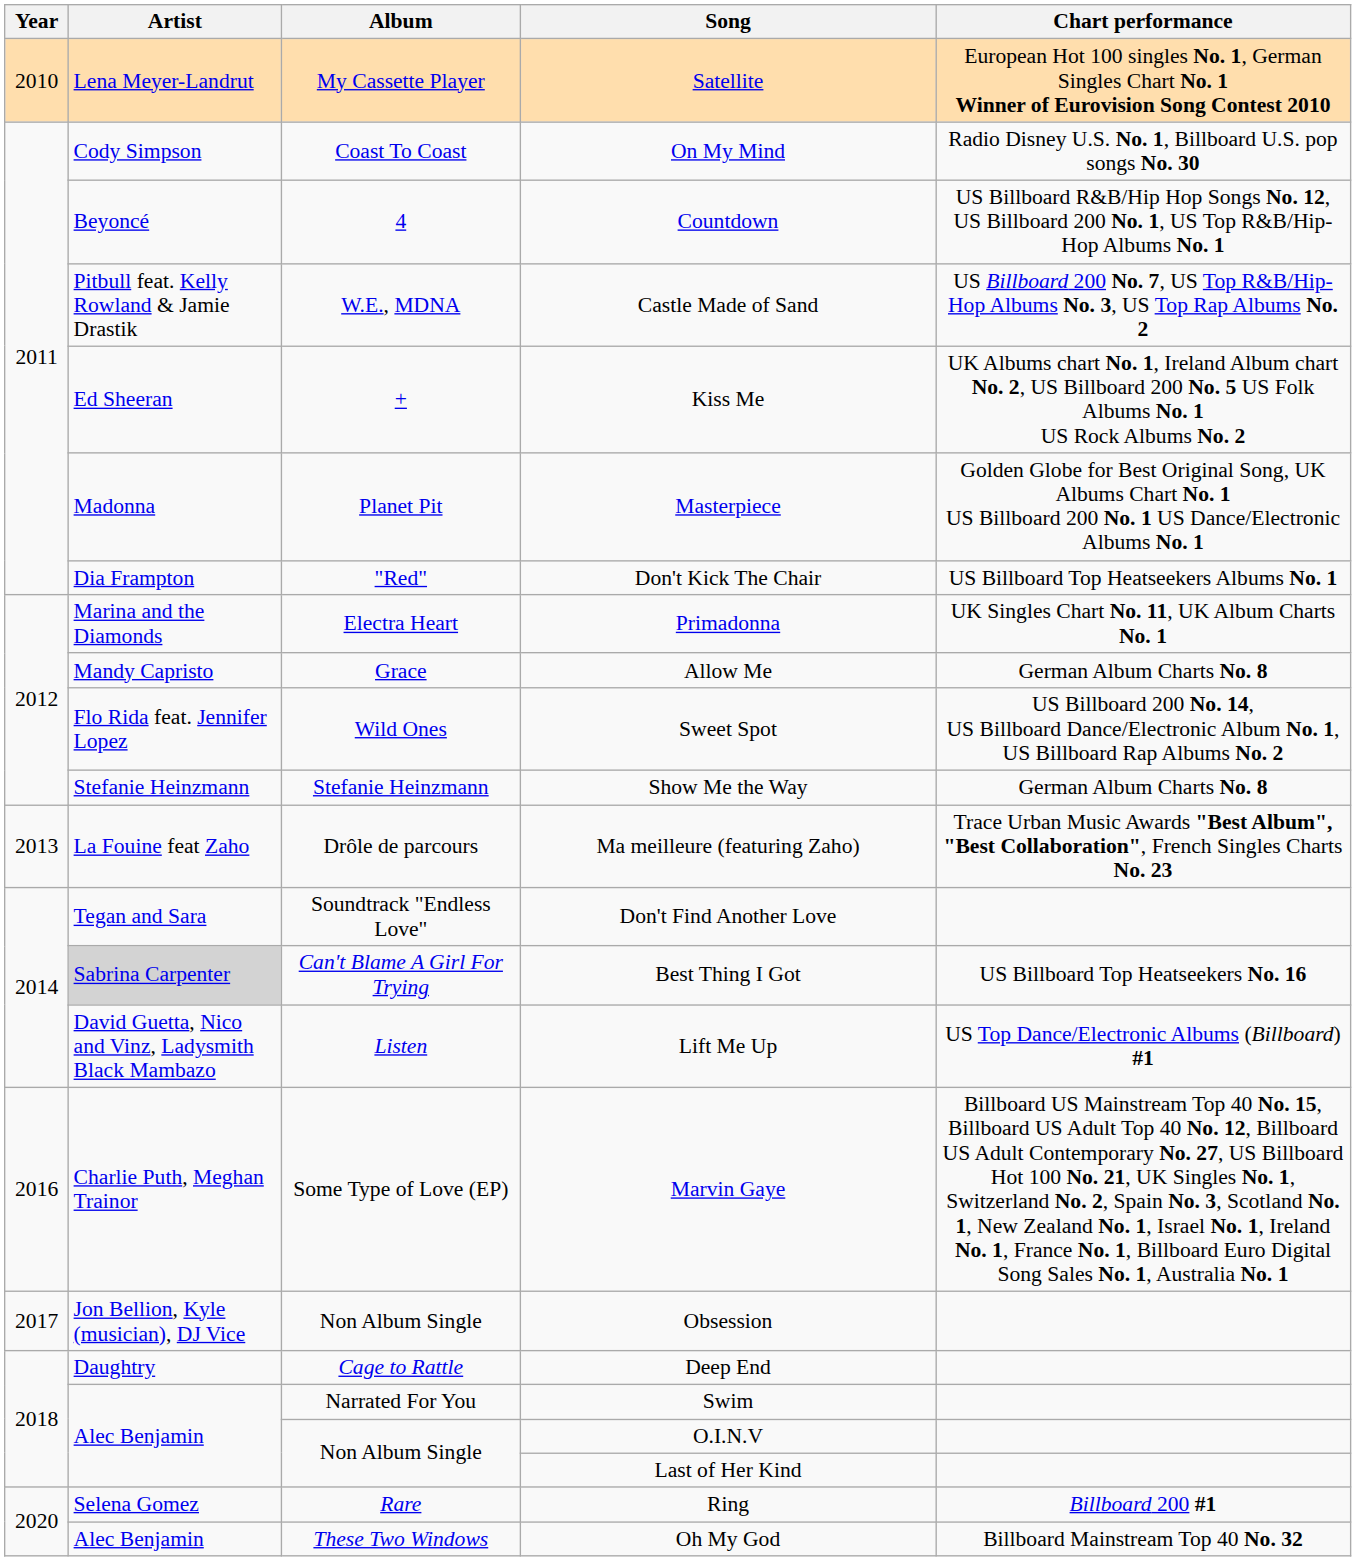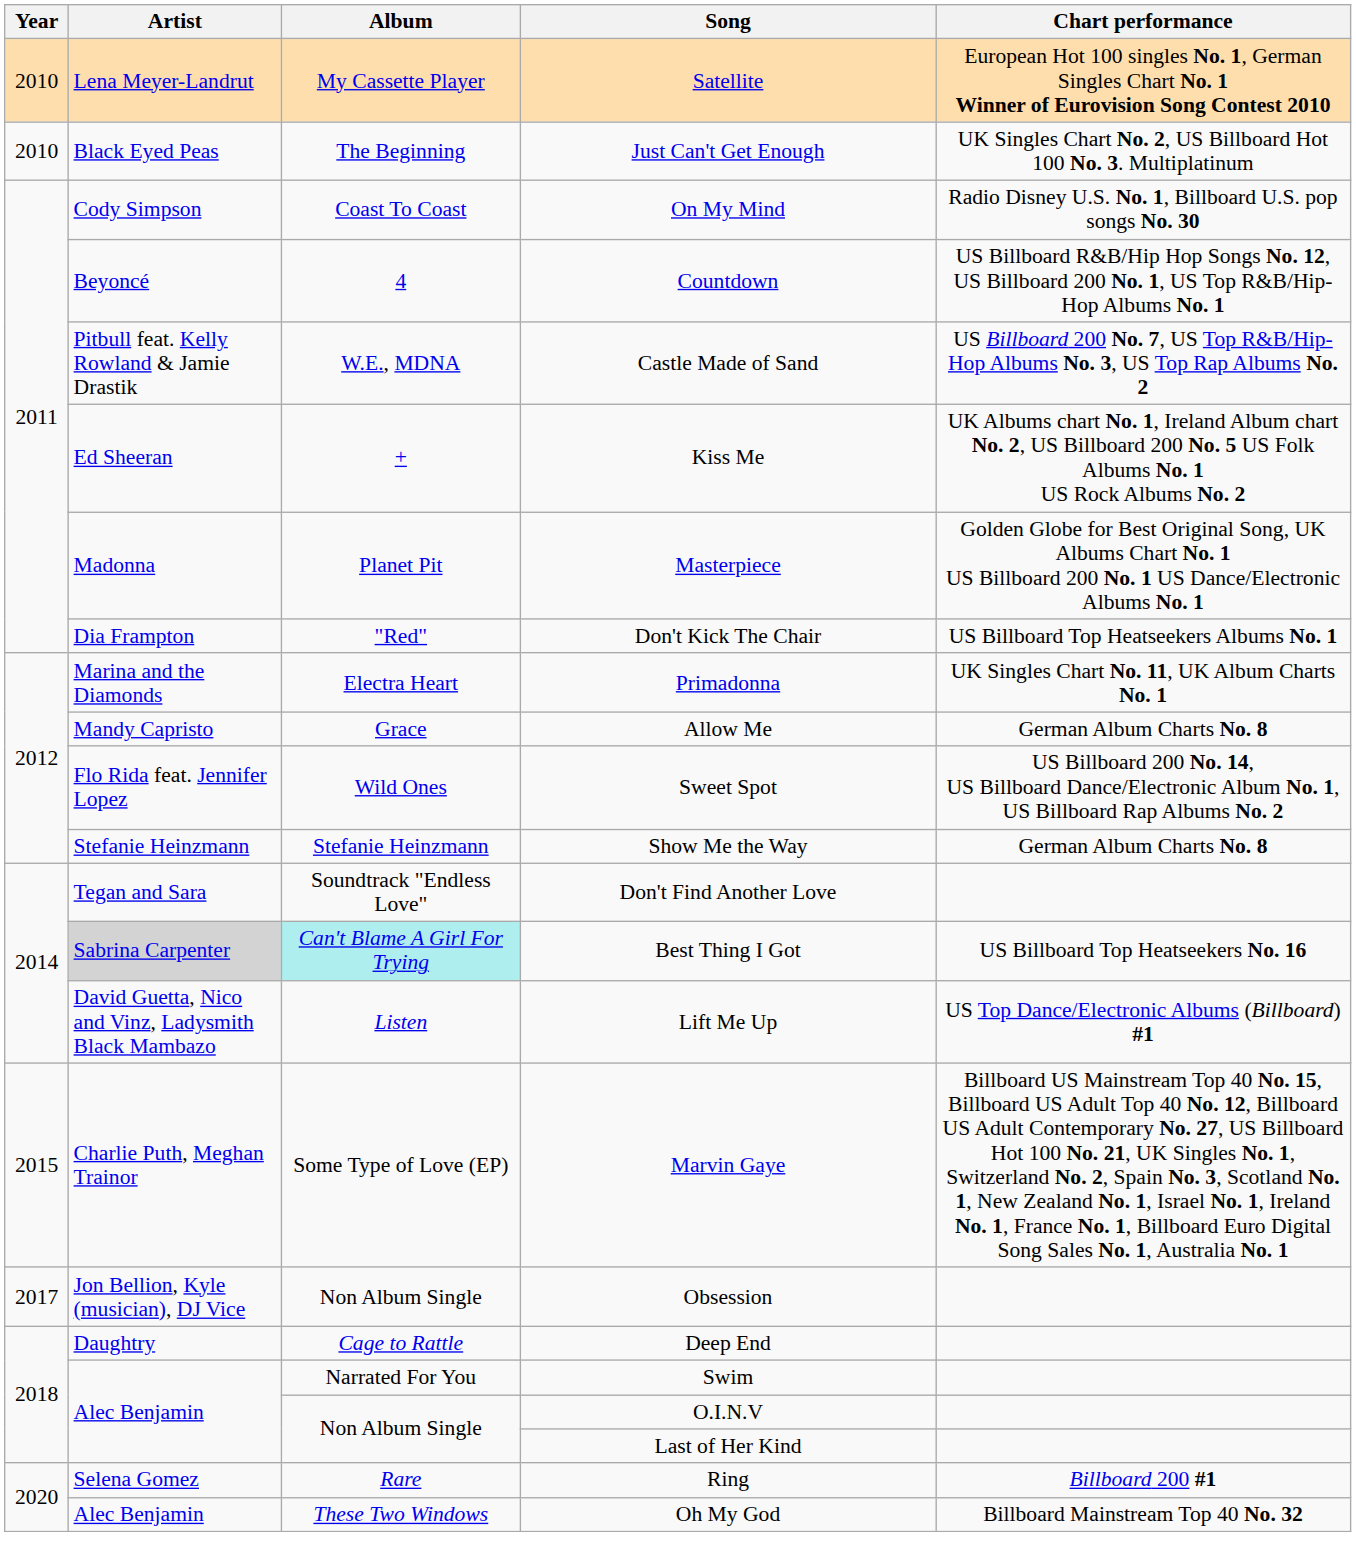+ row: (728, 150)
- row: (728, 845)
(401, 975) no background -> (401, 950) paleturquoise background
(37, 1189) 2016 -> (37, 1165) 2015
